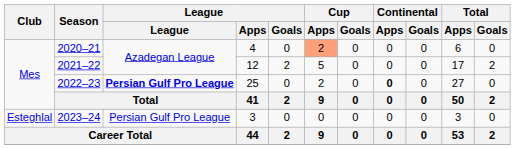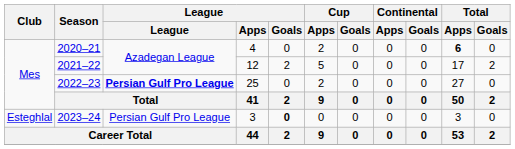(321, 48) lightsalmon background -> (321, 48) no background
(458, 48) normal -> (458, 48) bold
(390, 83) bold -> (390, 83) normal
(287, 118) normal -> (287, 118) bold
